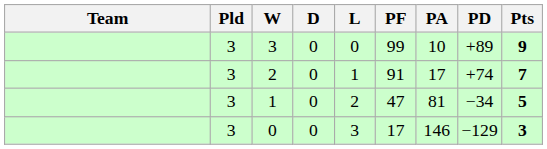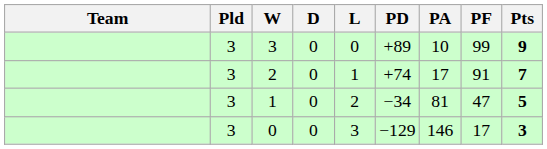columns swapped: (396, 18) <-> (480, 18)
